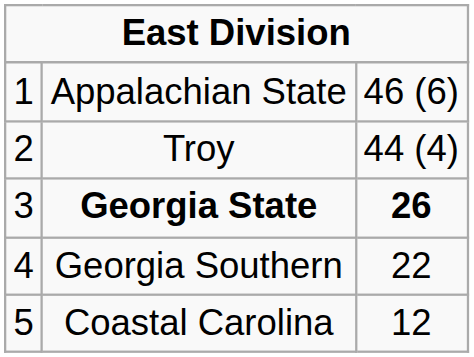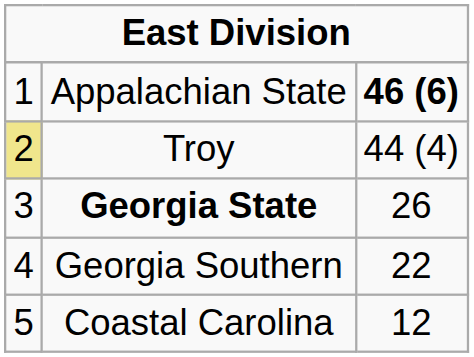(411, 91) normal -> (411, 91) bold
(24, 149) no background -> (24, 149) khaki background
(411, 206) bold -> (411, 206) normal
